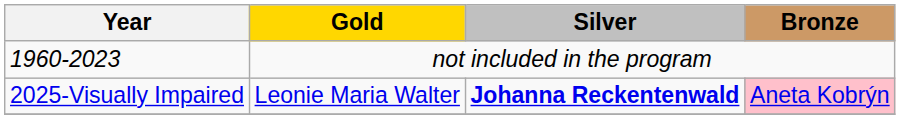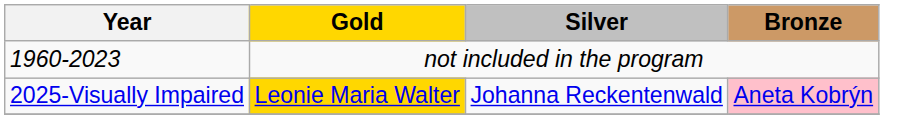(357, 95) no background -> (357, 95) gold background
(605, 95) bold -> (597, 95) normal
